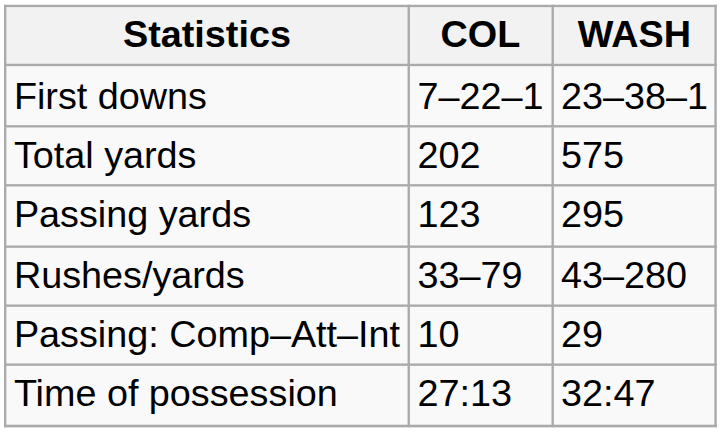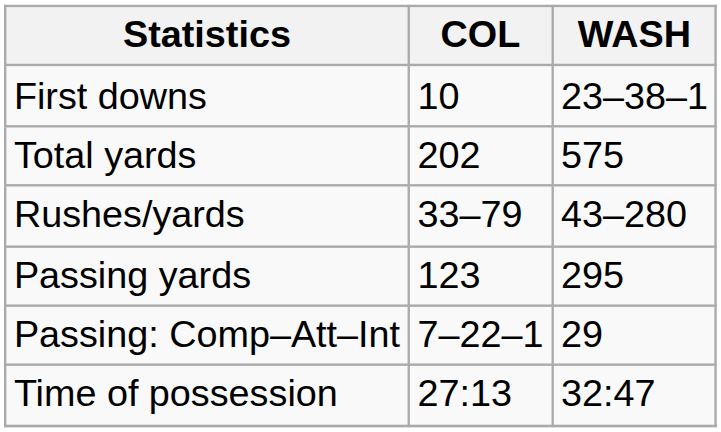(480, 95) 7–22–1 -> (438, 95) 10
rows swapped: (129, 274) <-> (132, 214)
(438, 334) 10 -> (480, 334) 7–22–1
